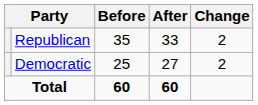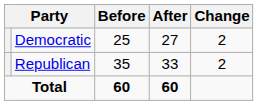rows swapped: (52, 40) <-> (53, 64)
